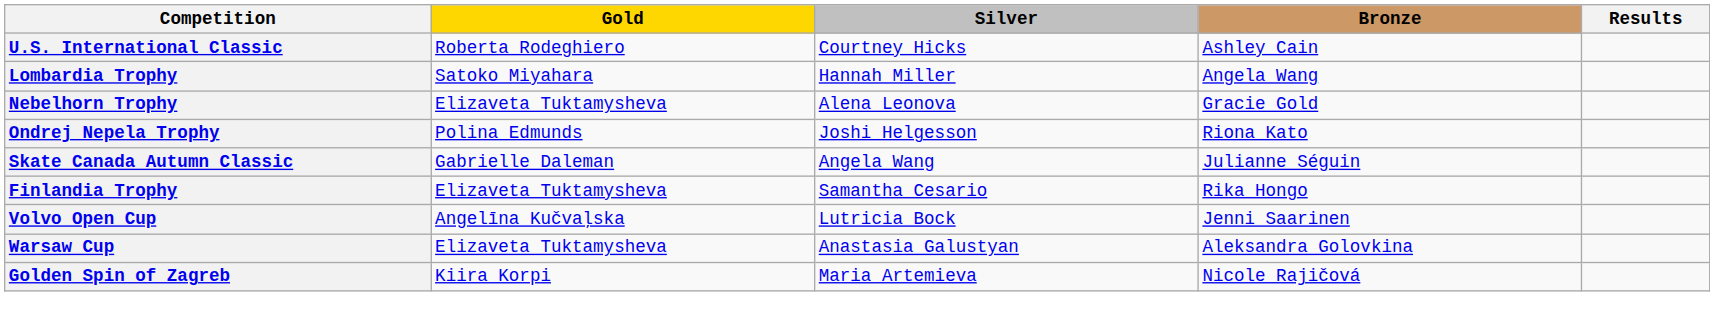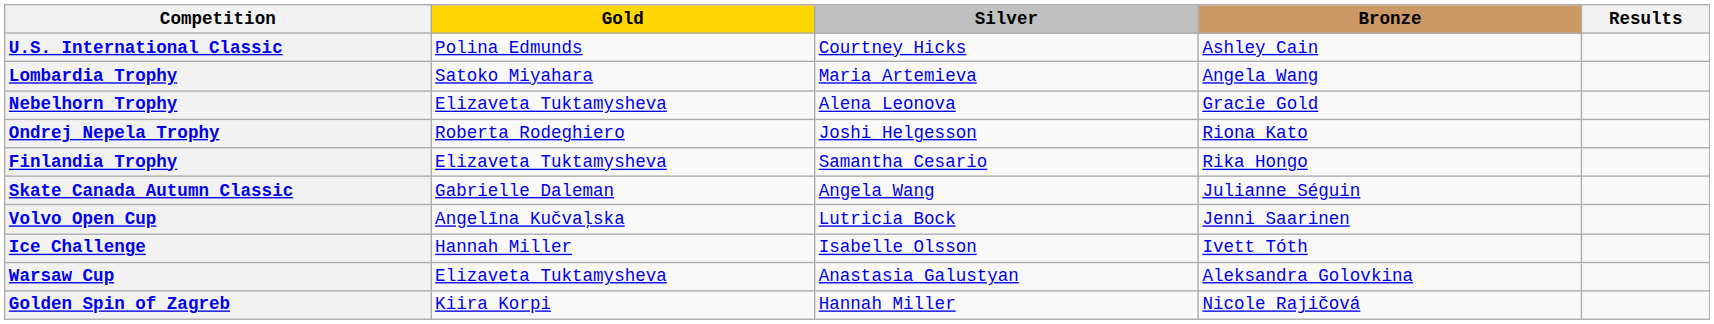(530, 48) Roberta Rodeghiero -> (509, 48) Polina Edmunds
(887, 76) Hannah Miller -> (898, 76) Maria Artemieva
(509, 133) Polina Edmunds -> (530, 133) Roberta Rodeghiero
rows swapped: (93, 191) <-> (151, 162)
+ row: (77, 248)
(898, 276) Maria Artemieva -> (887, 305) Hannah Miller
